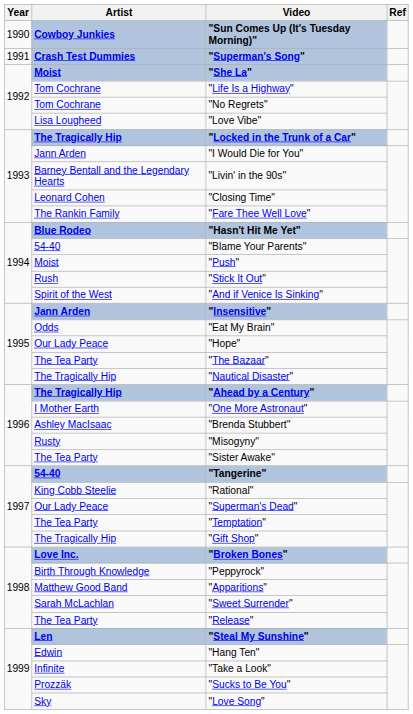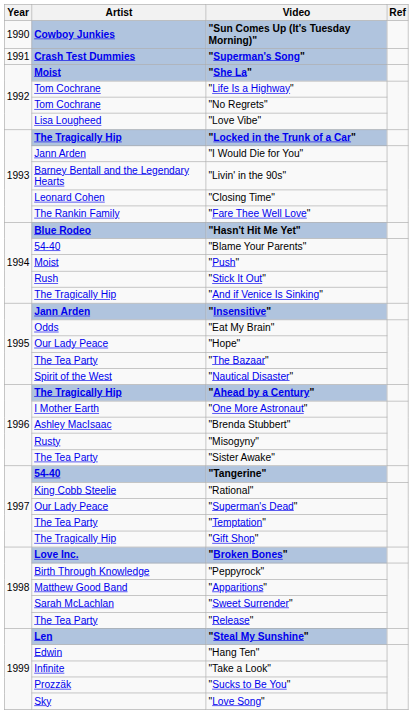(73, 295) Spirit of the West -> (75, 295) The Tragically Hip
(75, 376) The Tragically Hip -> (73, 376) Spirit of the West
